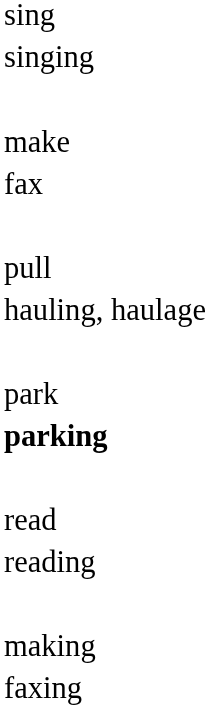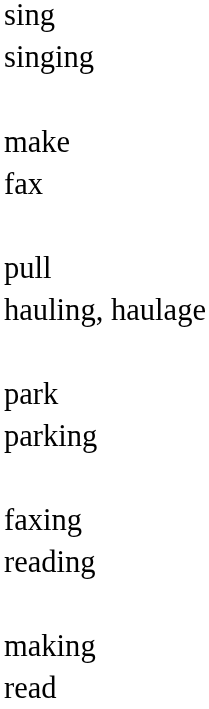(56, 435) bold -> (51, 435) normal
(30, 519) read -> (43, 519) faxing
(43, 687) faxing -> (30, 687) read
